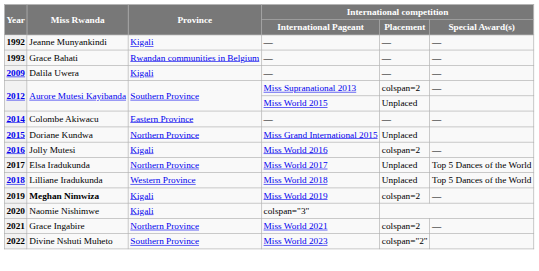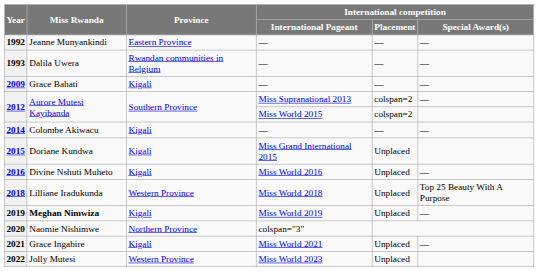(142, 42) Kigali -> (160, 42) Eastern Province
(54, 58) Grace Bahati -> (54, 63) Dalila Uwera
(54, 73) Dalila Uwera -> (54, 84) Grace Bahati
(400, 104) Unplaced -> (393, 115) colspan=2
(162, 119) Eastern Province -> (140, 130) Kigali
(165, 134) Northern Province -> (140, 151) Kigali
(52, 149) Jolly Mutesi -> (71, 171) Divine Nshuti Muheto
(401, 149) colspan=2 -> (392, 171) Unplaced
- row: (16, 165)
(482, 180) Top 5 Dances of the World -> (461, 192) Top 25 Beauty With A Purpose
(401, 195) colspan=2 -> (392, 213) Unplaced
(142, 211) Kigali -> (163, 228) Northern Province
(165, 226) Northern Province -> (140, 244) Kigali
(401, 226) colspan=2 -> (392, 244) Unplaced
(71, 241) Divine Nshuti Muheto -> (52, 259) Jolly Mutesi
(165, 241) Southern Province -> (161, 259) Western Province
(405, 241) colspan="2" -> (392, 259) Unplaced
